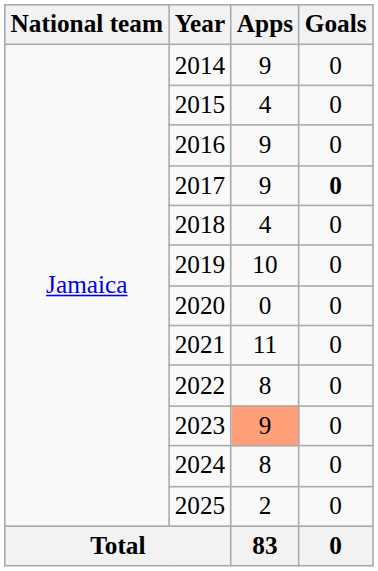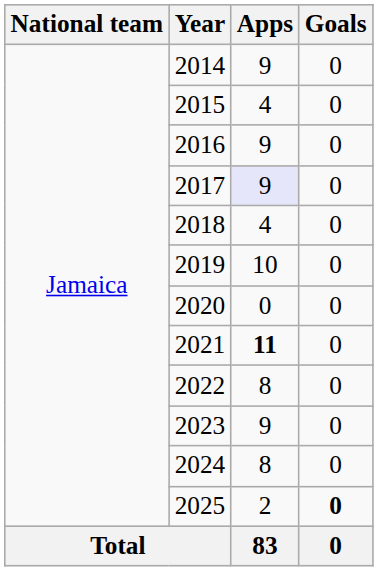(265, 184) no background -> (265, 184) lavender background
(336, 184) bold -> (336, 184) normal
(265, 345) normal -> (265, 345) bold
(265, 425) lightsalmon background -> (265, 425) no background
(336, 505) normal -> (336, 505) bold
